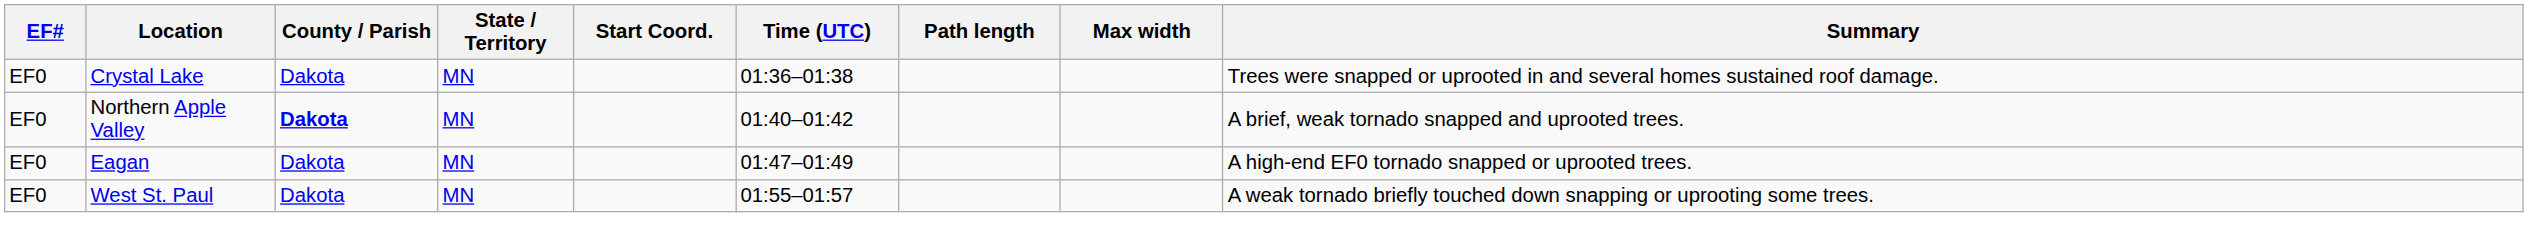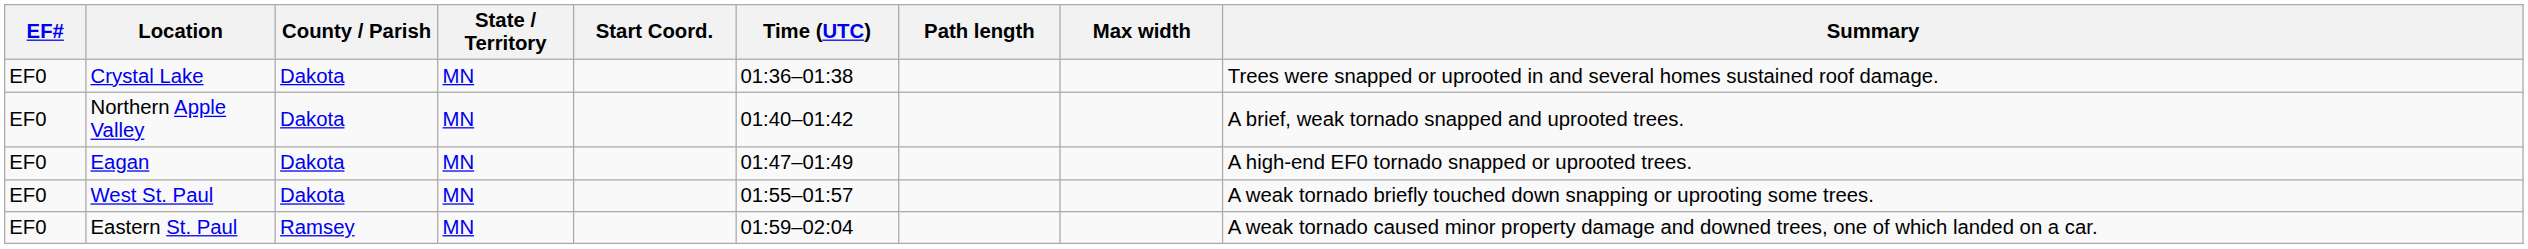(314, 119) bold -> (312, 119) normal
+ row: (164, 227)
